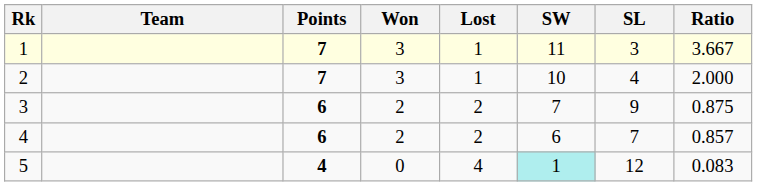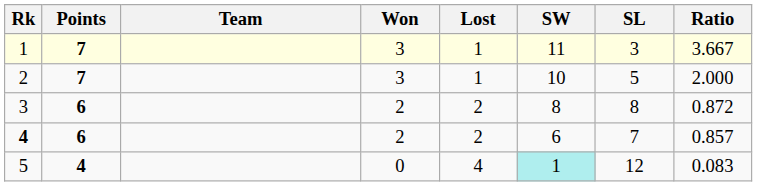columns swapped: (162, 19) <-> (322, 19)
(634, 78) 4 -> (634, 78) 5
(556, 107) 7 -> (556, 107) 8
(634, 107) 9 -> (634, 107) 8
(713, 107) 0.875 -> (713, 107) 0.872
(23, 136) normal -> (23, 136) bold
